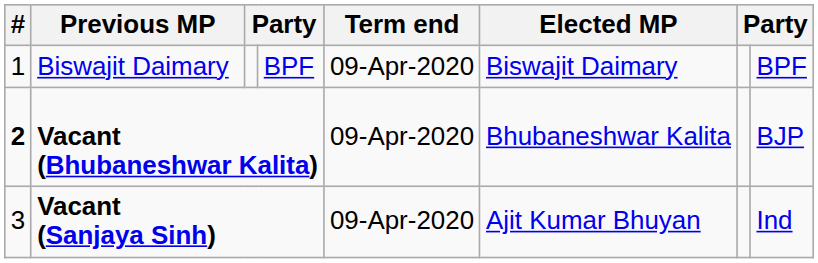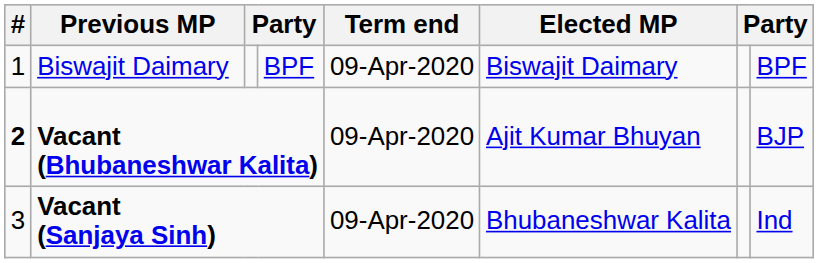(608, 136) Bhubaneshwar Kalita -> (593, 136) Ajit Kumar Bhuyan
(593, 221) Ajit Kumar Bhuyan -> (608, 221) Bhubaneshwar Kalita
